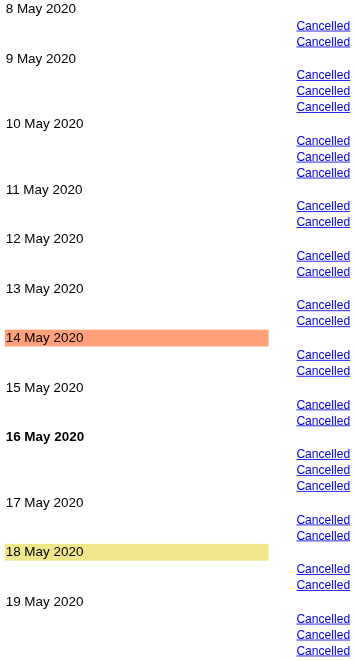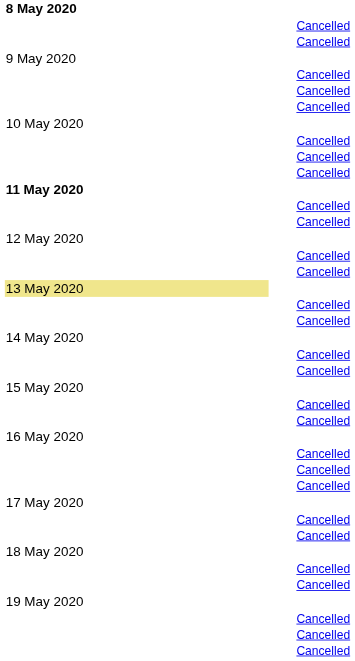(41, 8) normal -> (41, 8) bold
(44, 189) normal -> (45, 189) bold
(45, 288) no background -> (45, 288) khaki background
(45, 338) lightsalmon background -> (45, 338) no background
(45, 437) bold -> (45, 437) normal
(45, 552) khaki background -> (45, 552) no background
